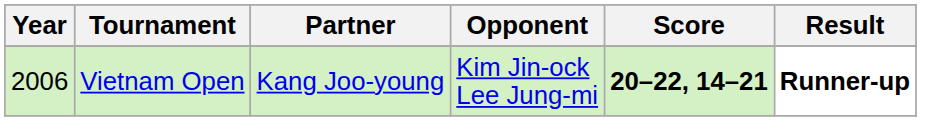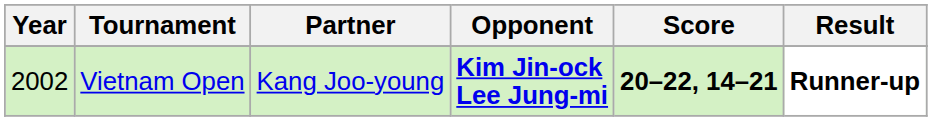(40, 81) 2006 -> (40, 81) 2002
(527, 81) normal -> (532, 81) bold
